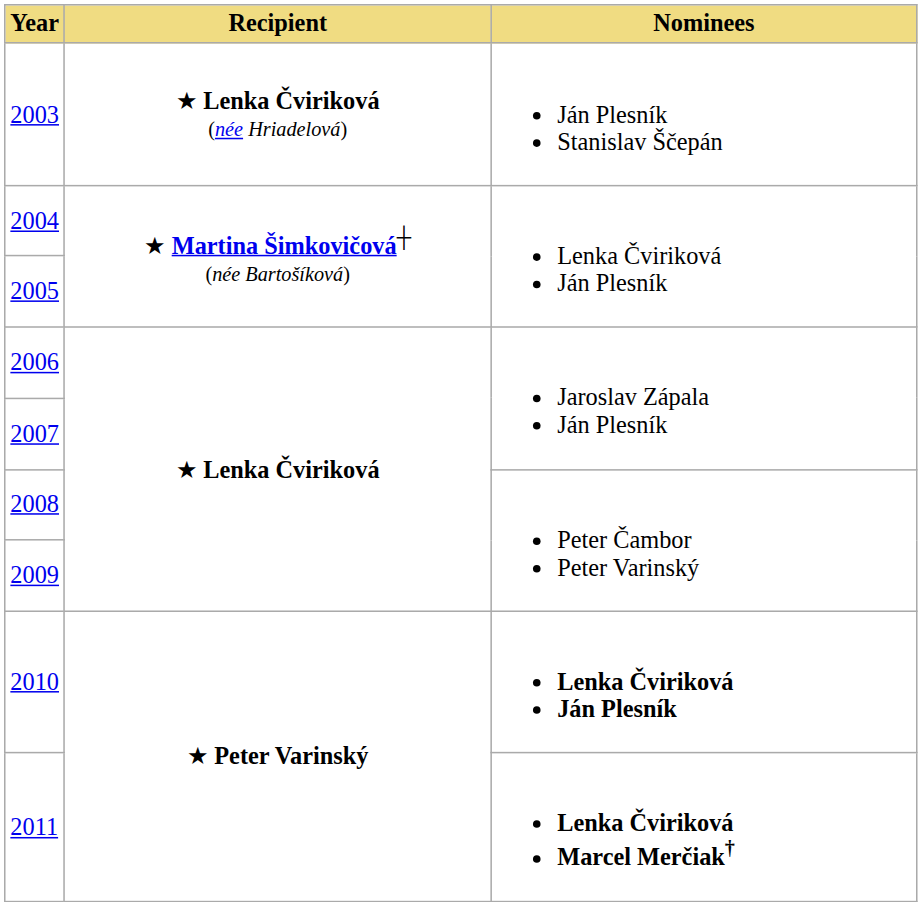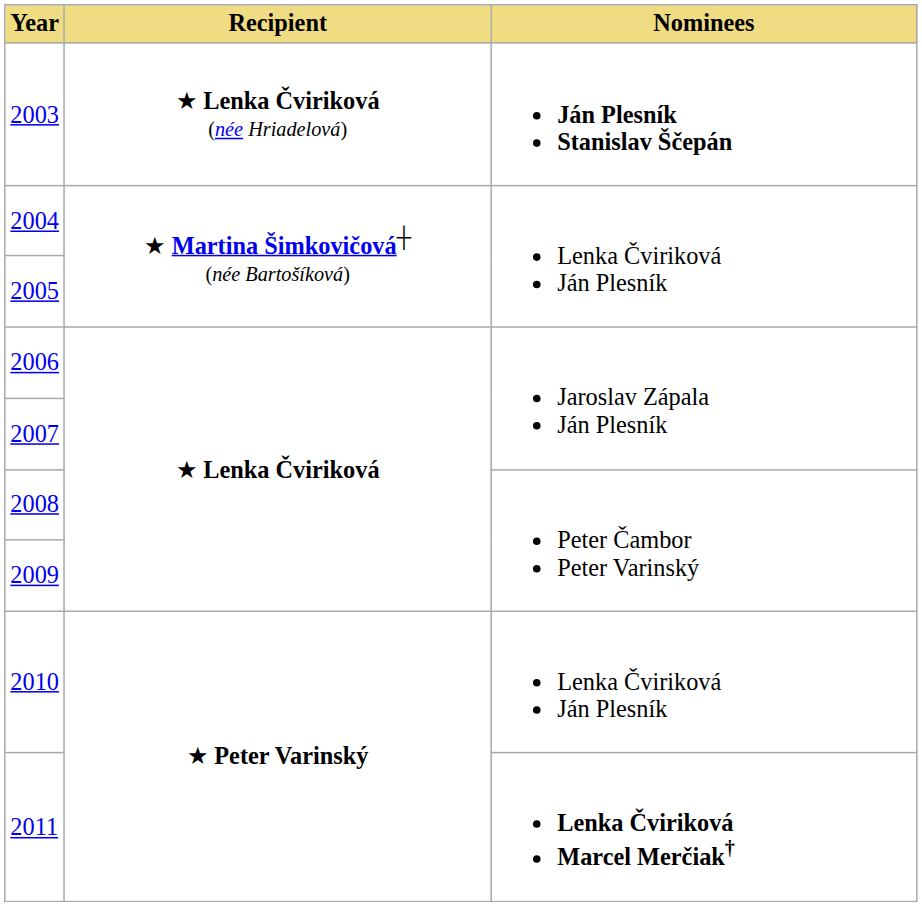(704, 128) normal -> (704, 128) bold
(704, 696) bold -> (704, 696) normal
